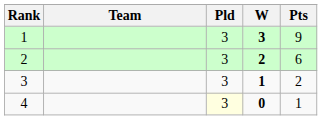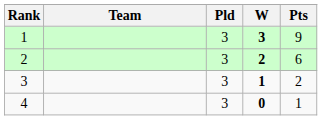(225, 103) lightyellow background -> (225, 103) no background
